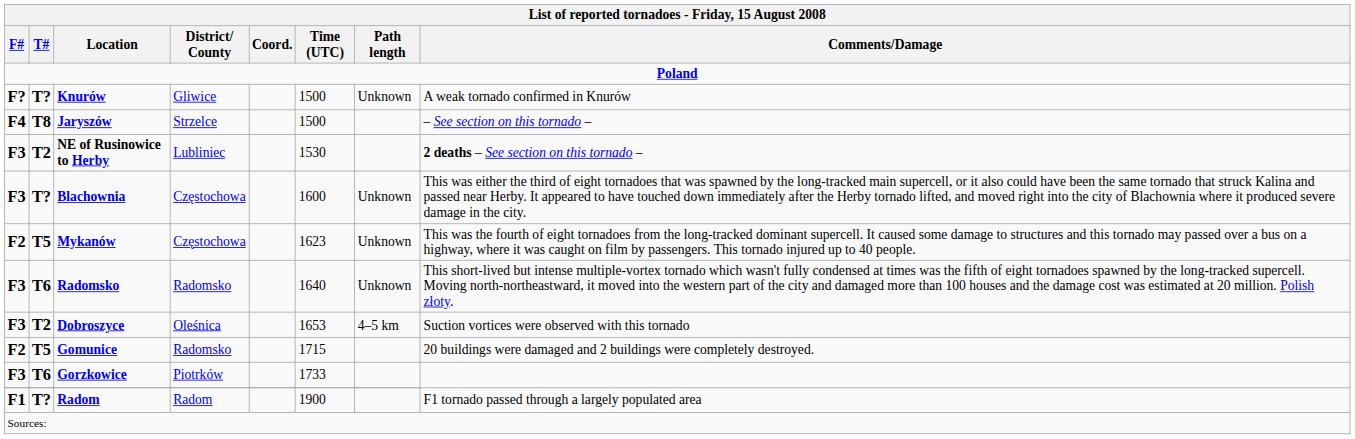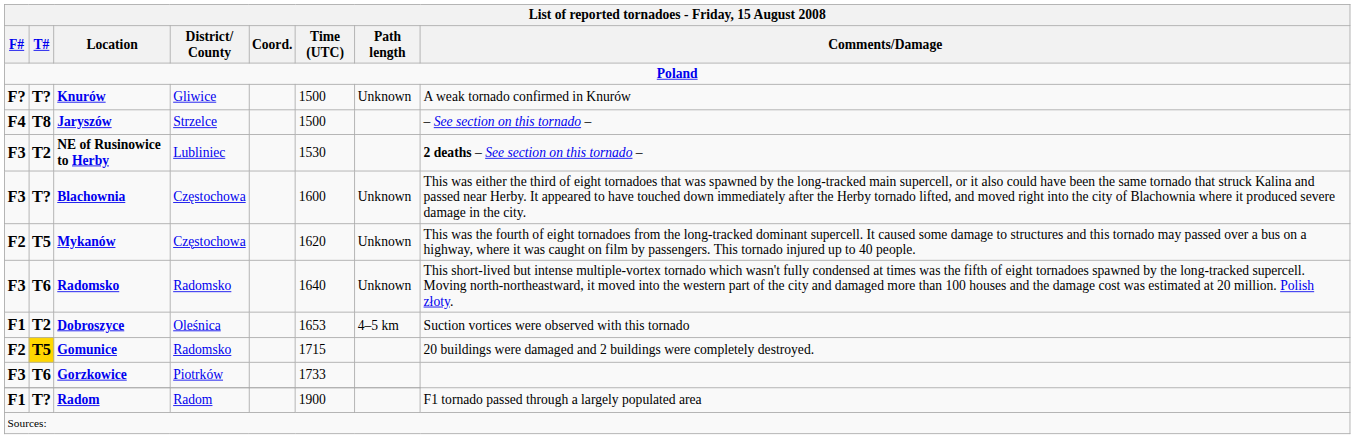(312, 241) 1623 -> (312, 241) 1620
(17, 325) F3 -> (17, 325) F1
(41, 349) no background -> (41, 349) gold background
